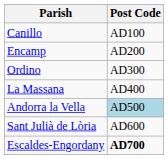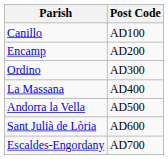(127, 107) lightblue background -> (127, 107) no background
(127, 145) bold -> (127, 145) normal
